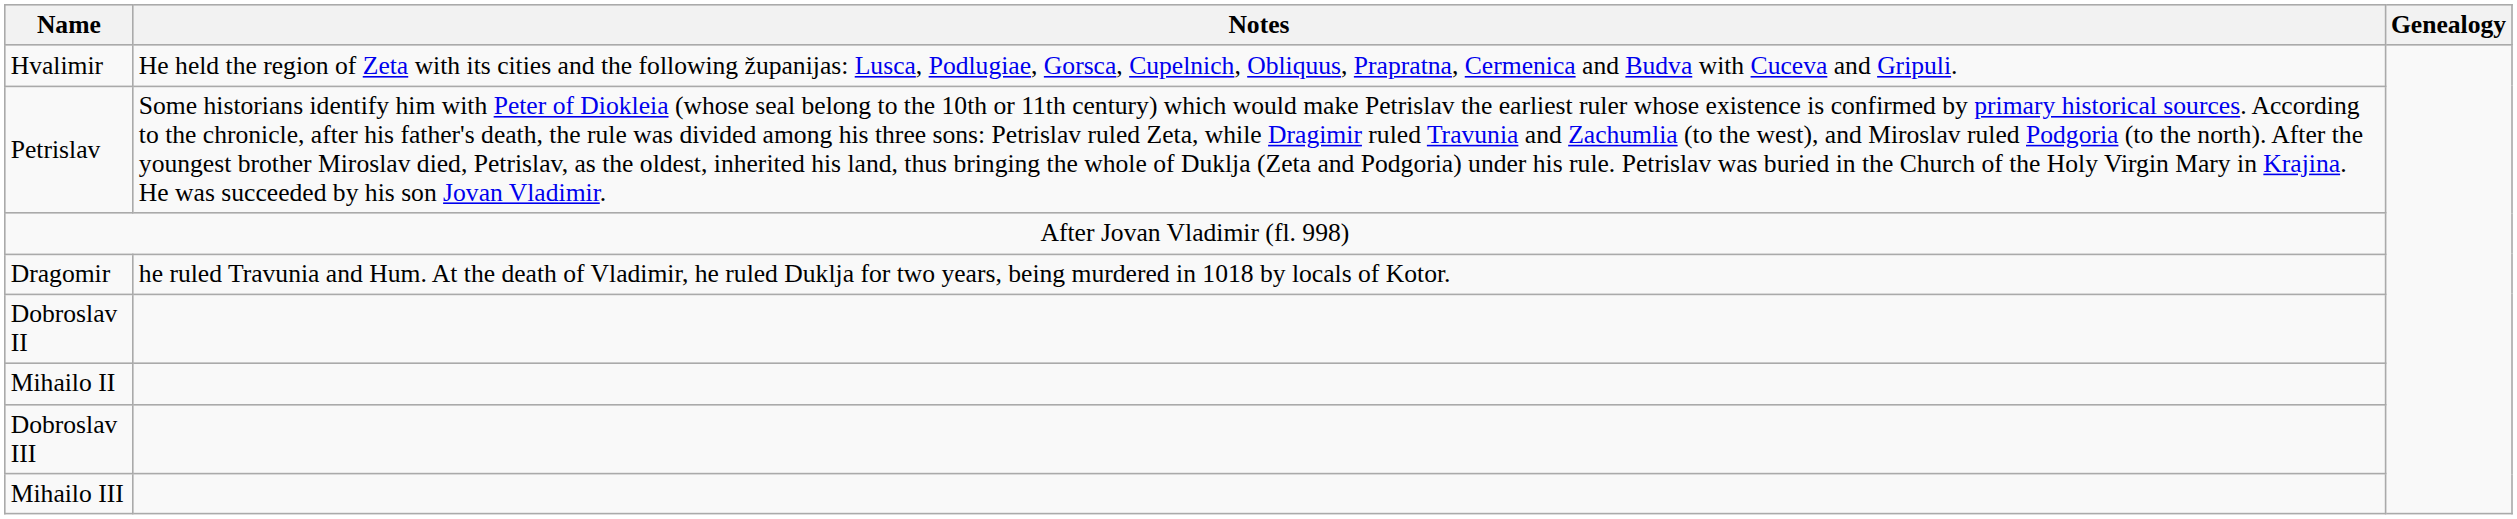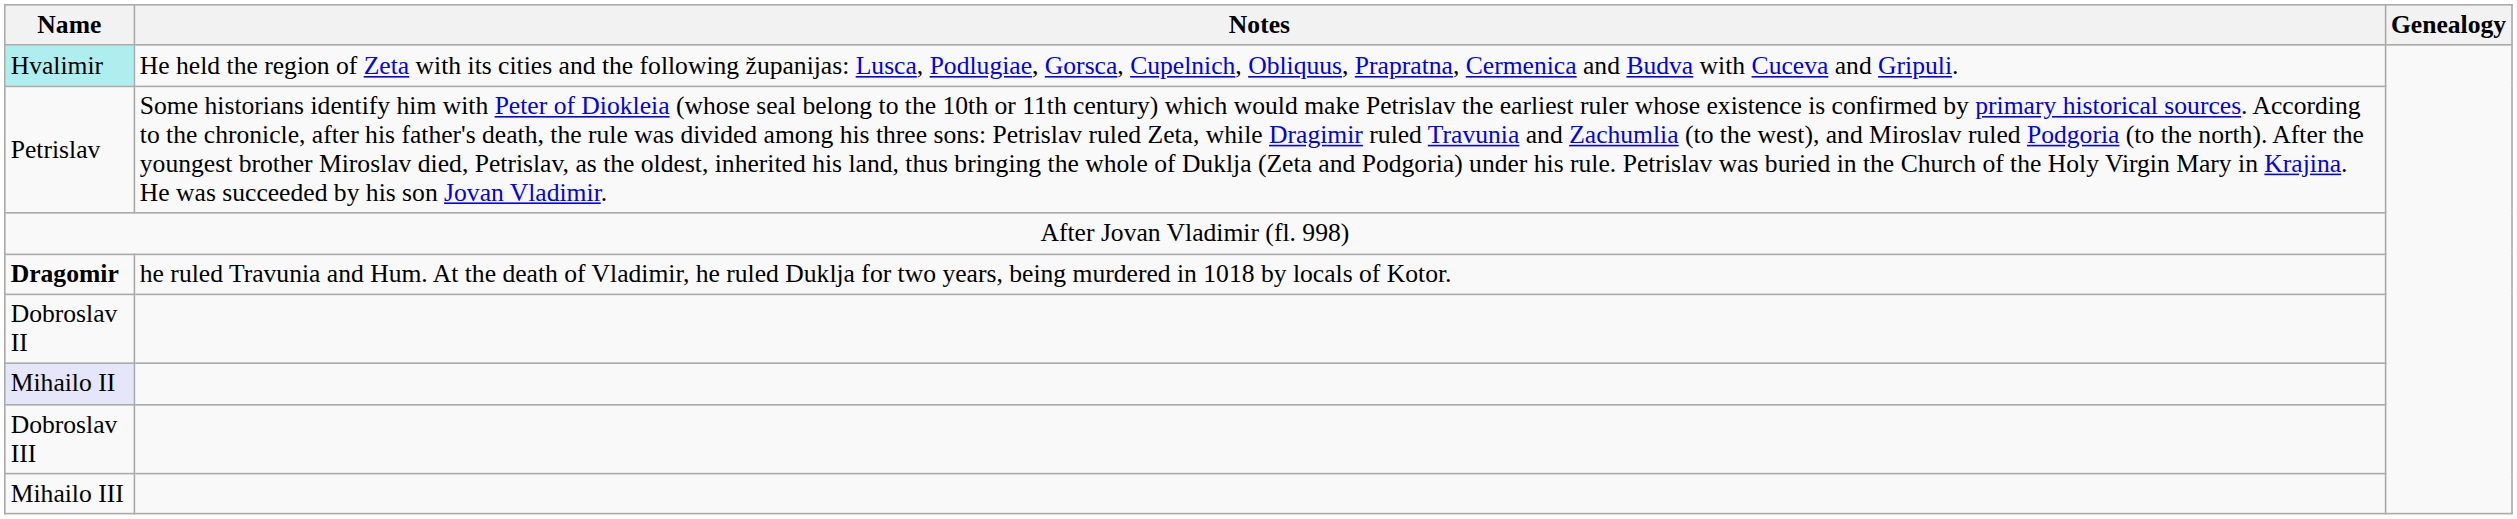(57, 65) no background -> (57, 65) paleturquoise background
(60, 273) normal -> (65, 273) bold
(63, 383) no background -> (63, 383) lavender background
